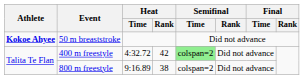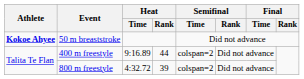(138, 53) 4:32.72 -> (138, 53) 9:16.89
(164, 53) 42 -> (164, 53) 44
(196, 53) lightgreen background -> (196, 53) no background
(138, 68) 9:16.89 -> (138, 68) 4:32.72
(164, 68) 38 -> (164, 68) 39
